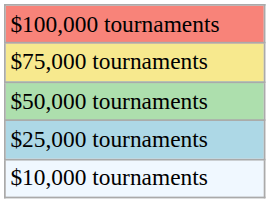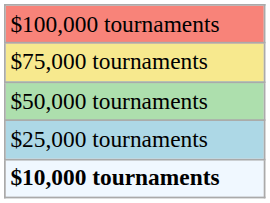(109, 177) normal -> (115, 177) bold
